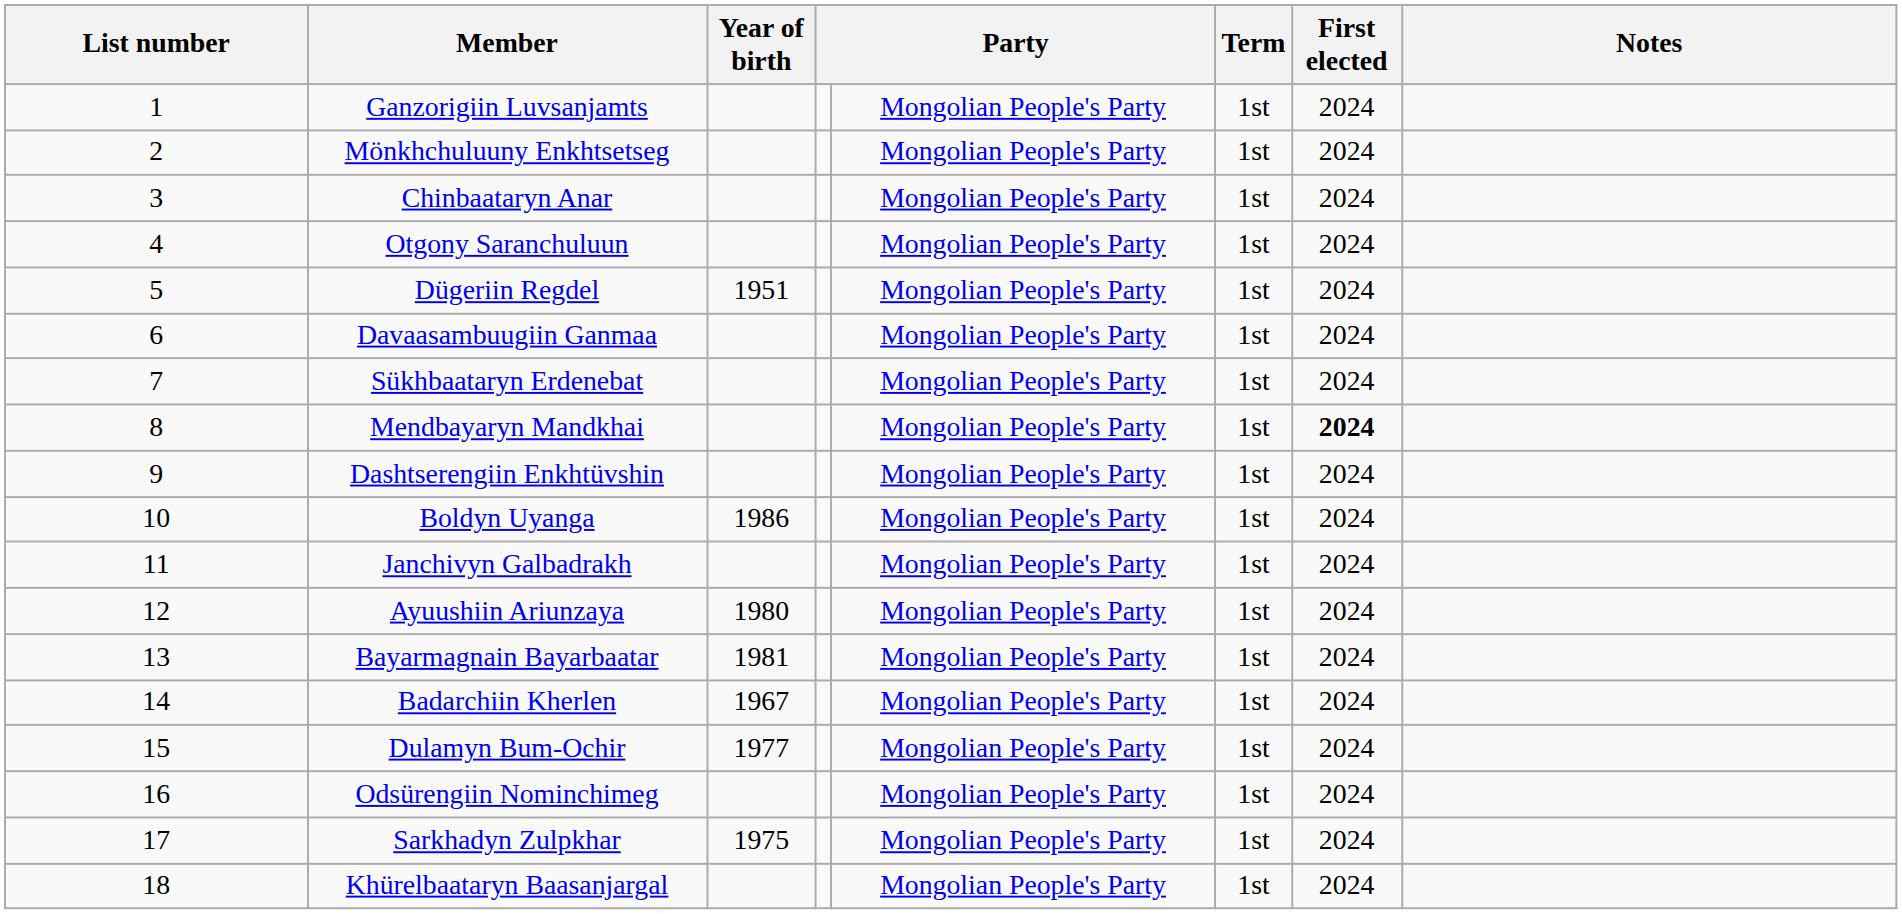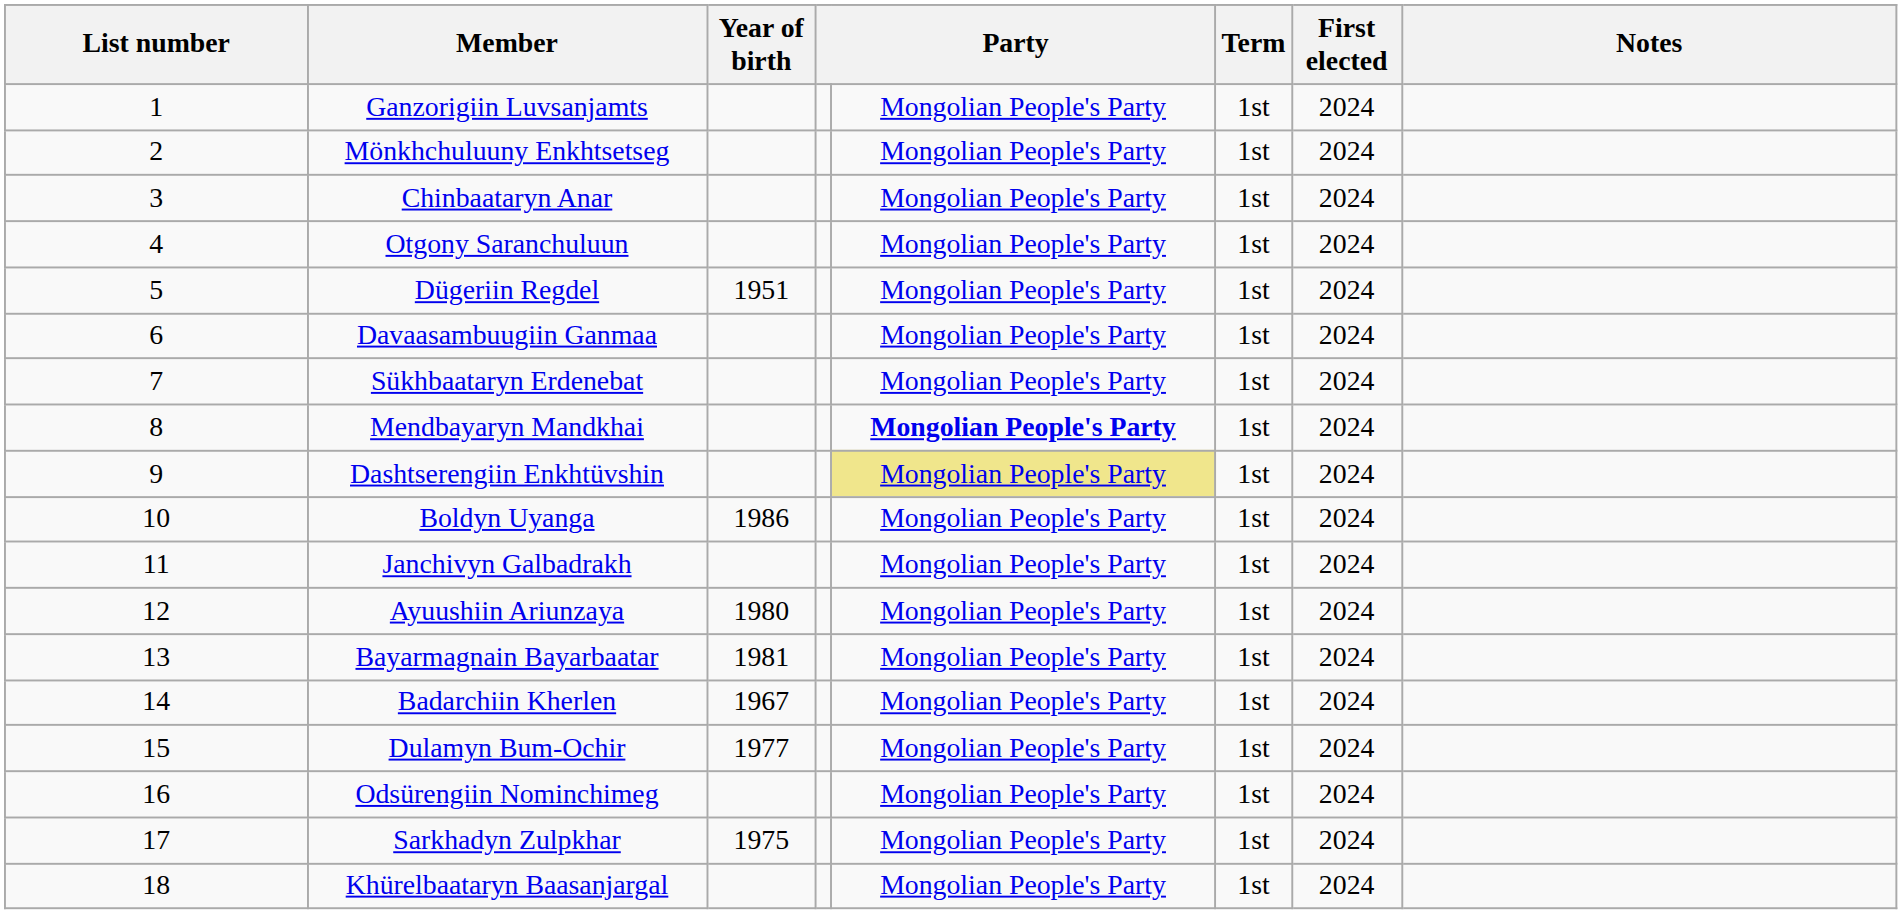(1023, 427) normal -> (1023, 427) bold
(1347, 427) bold -> (1347, 427) normal
(1023, 473) no background -> (1023, 473) khaki background
